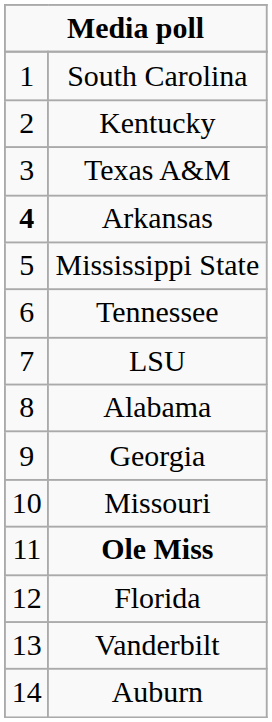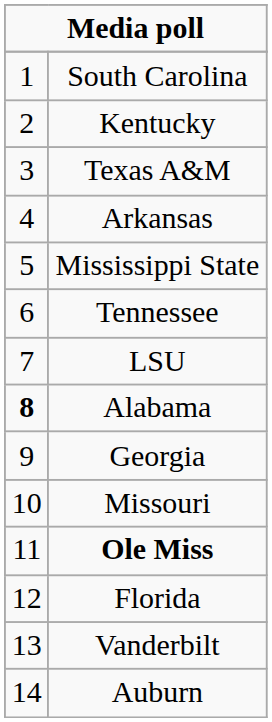(27, 218) bold -> (27, 218) normal
(27, 407) normal -> (27, 407) bold
